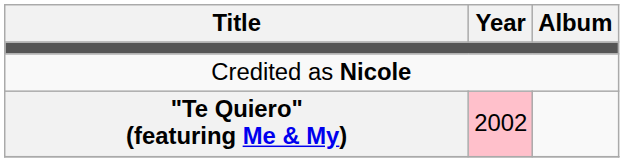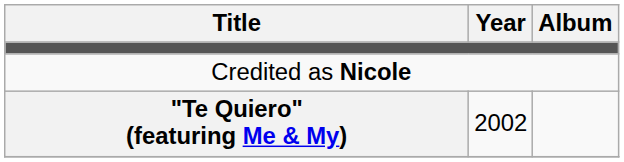(501, 123) pink background -> (501, 123) no background
